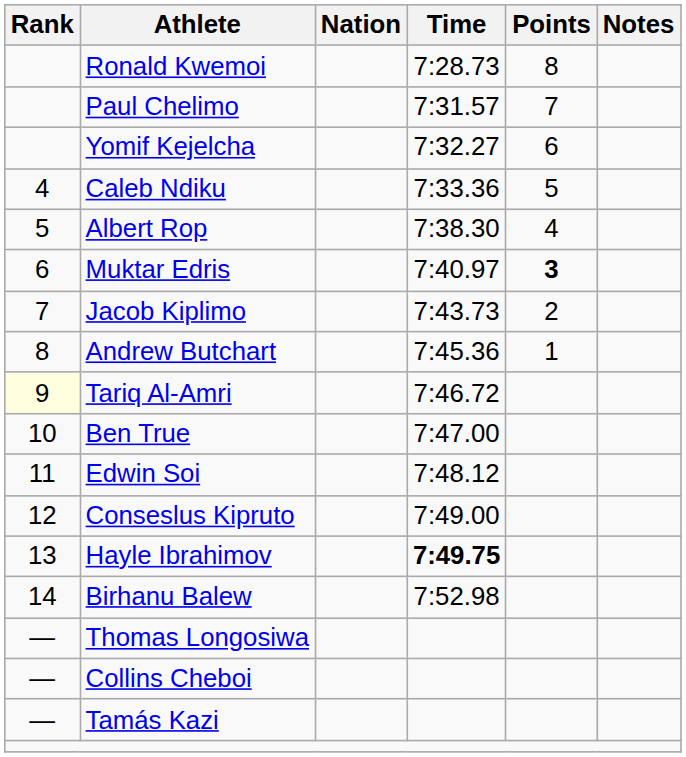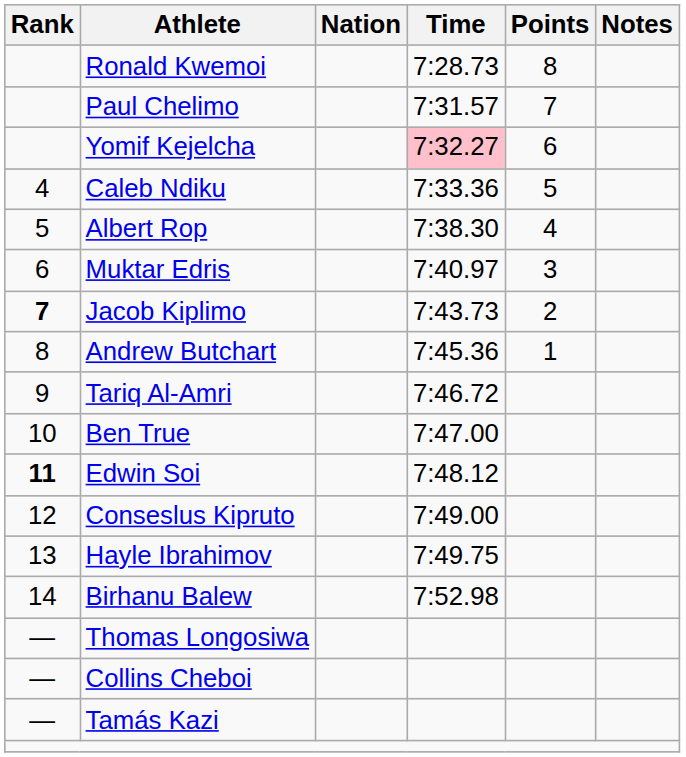(457, 147) no background -> (456, 147) pink background
(551, 270) bold -> (550, 270) normal
(42, 310) normal -> (42, 310) bold
(42, 392) lightyellow background -> (42, 392) no background
(42, 474) normal -> (42, 474) bold
(457, 556) bold -> (456, 556) normal
